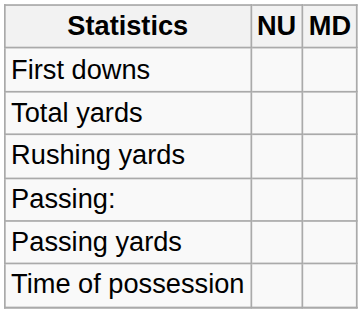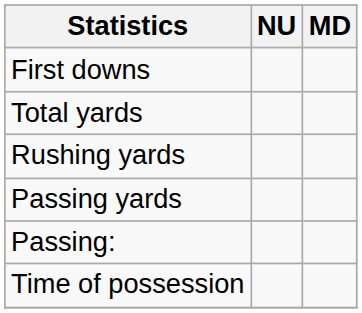rows swapped: (97, 241) <-> (63, 198)
